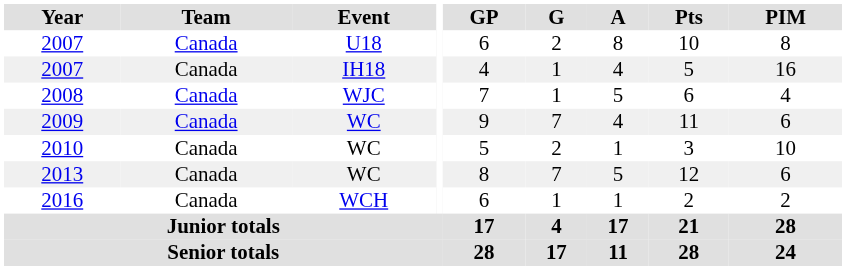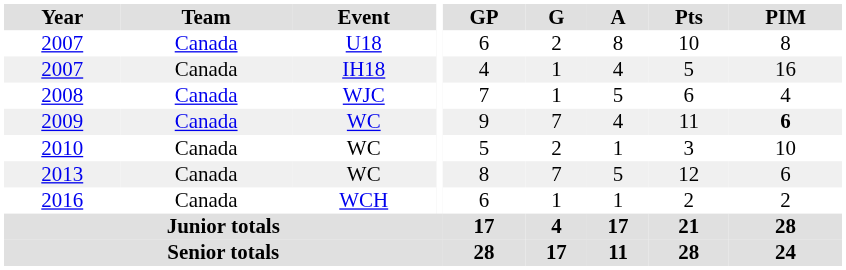(786, 121) normal -> (786, 121) bold
